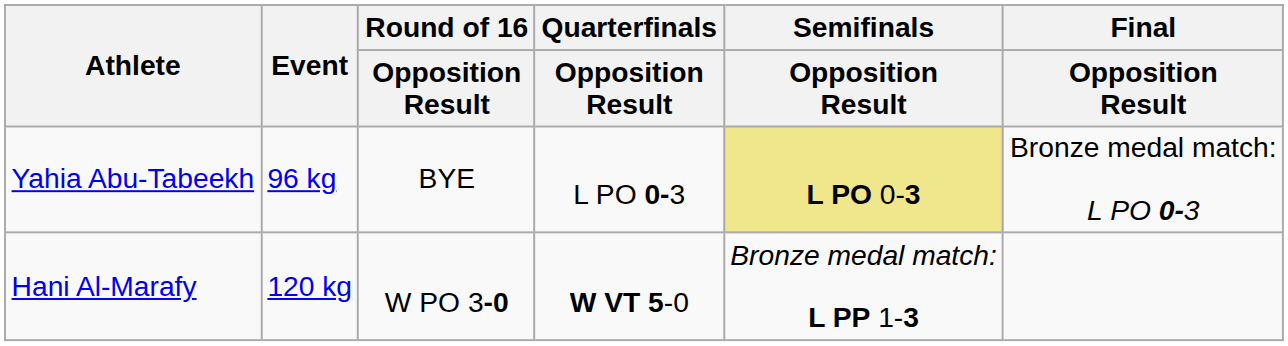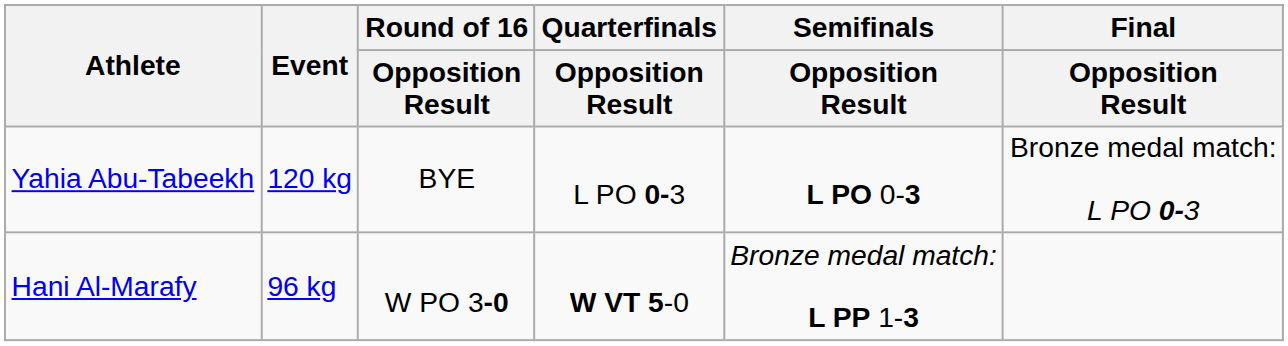(302, 180) 96 kg -> (310, 180) 120 kg
(864, 195) khaki background -> (864, 195) no background
(310, 287) 120 kg -> (302, 287) 96 kg
